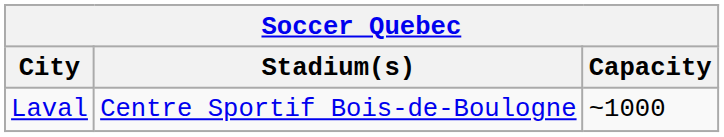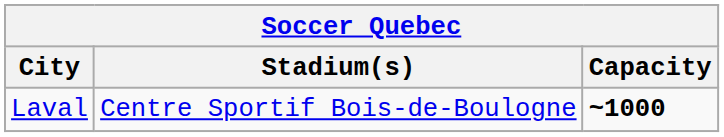(627, 109) normal -> (627, 109) bold
